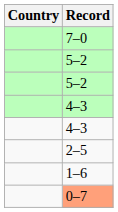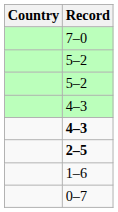(76, 128) normal -> (76, 128) bold
(76, 151) normal -> (76, 151) bold
(76, 196) lightsalmon background -> (76, 196) no background
